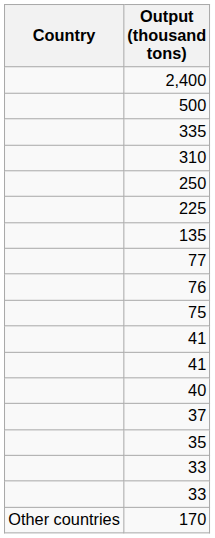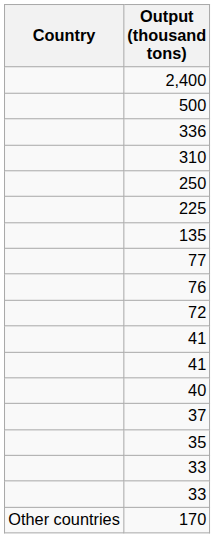(193, 131) 335 -> (193, 131) 336
(197, 312) 75 -> (197, 312) 72
